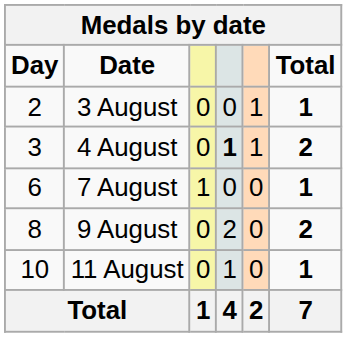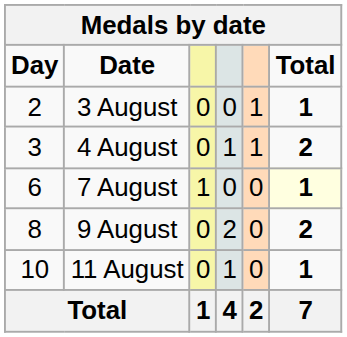(230, 147) bold -> (230, 147) normal
(306, 188) no background -> (306, 188) lightyellow background
